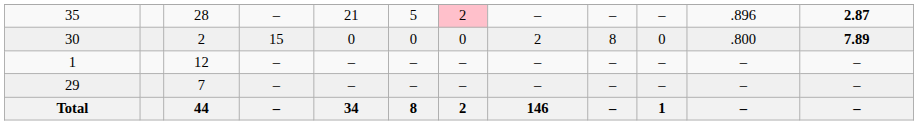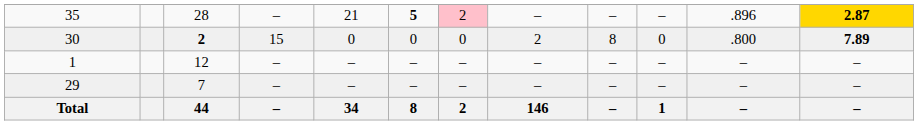(413, 16) normal -> (413, 16) bold
(857, 16) no background -> (857, 16) gold background
(201, 39) normal -> (201, 39) bold
